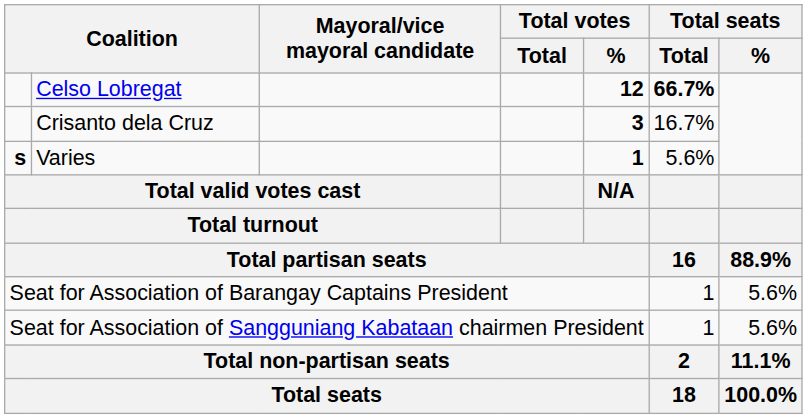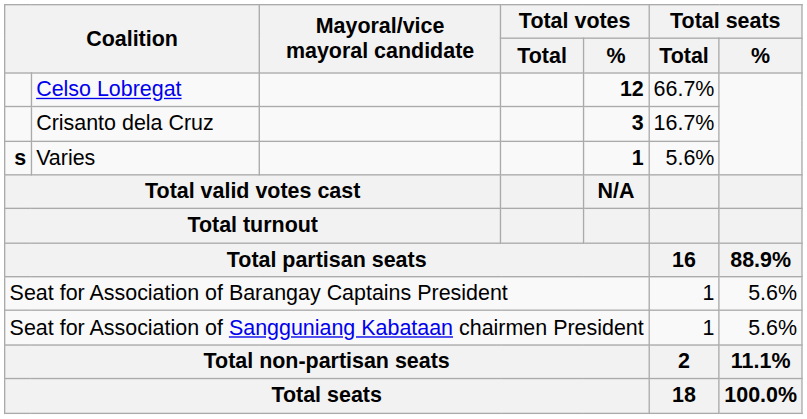(684, 89) bold -> (684, 89) normal
